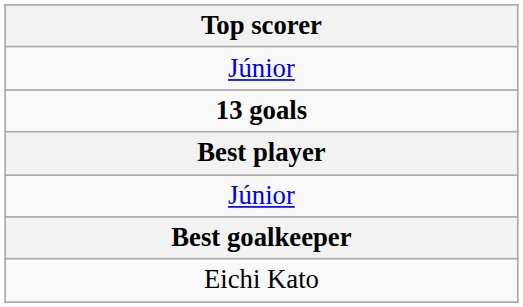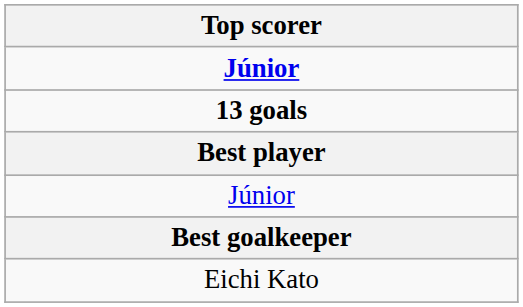(261, 68) normal -> (261, 68) bold
